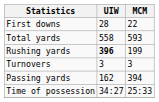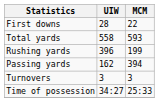(106, 51) bold -> (106, 51) normal
rows swapped: (38, 78) <-> (28, 64)
